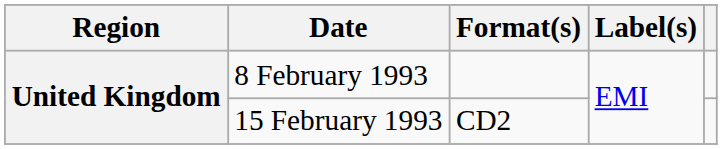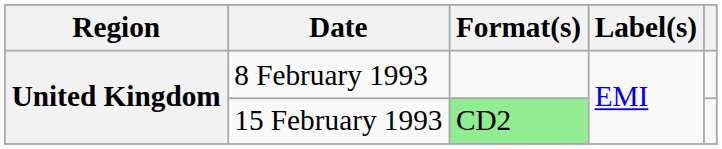(484, 120) no background -> (484, 120) lightgreen background
